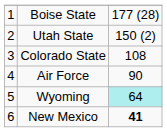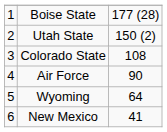(135, 96) paleturquoise background -> (135, 96) no background
(135, 116) bold -> (135, 116) normal
